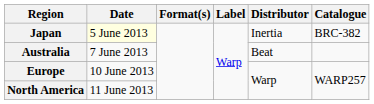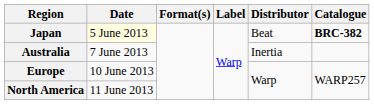(267, 33) Inertia -> (262, 33) Beat
(337, 33) normal -> (338, 33) bold
(262, 52) Beat -> (267, 52) Inertia
